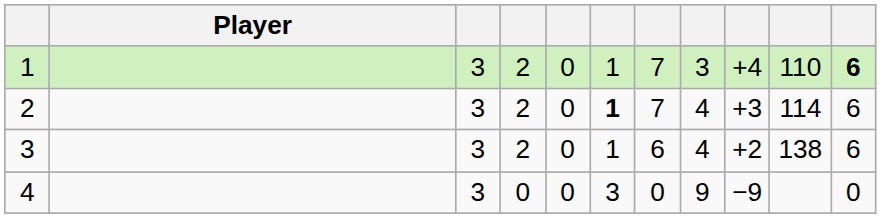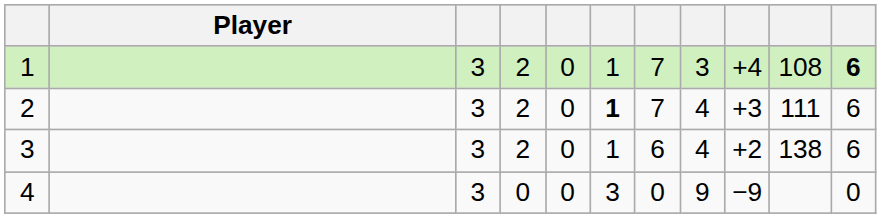(800, 66) 110 -> (800, 66) 108
(800, 108) 114 -> (800, 108) 111
